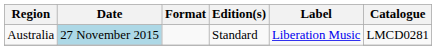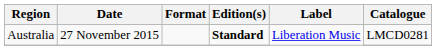(110, 34) lightblue background -> (110, 34) no background
(235, 34) normal -> (238, 34) bold
